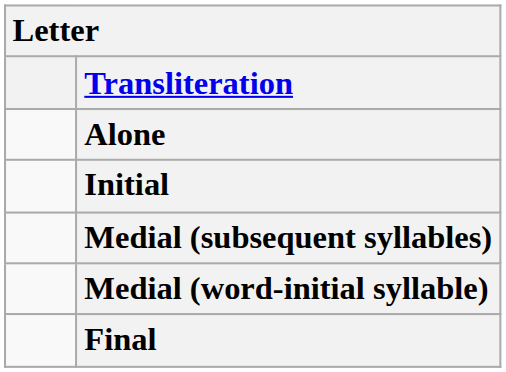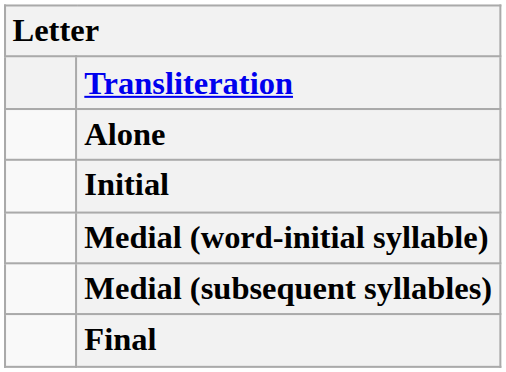rows swapped: (286, 288) <-> (288, 236)
